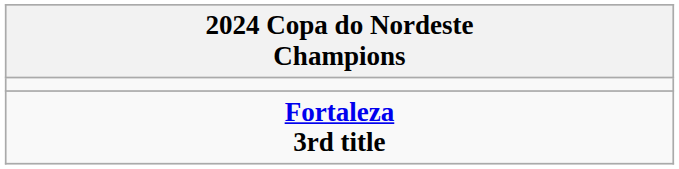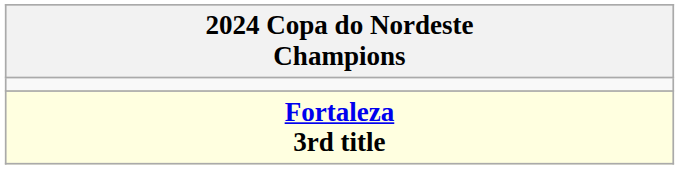(339, 126) no background -> (339, 126) lightyellow background
